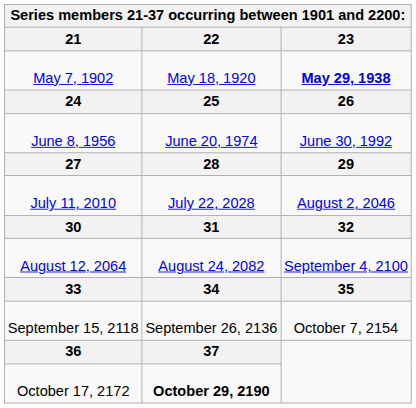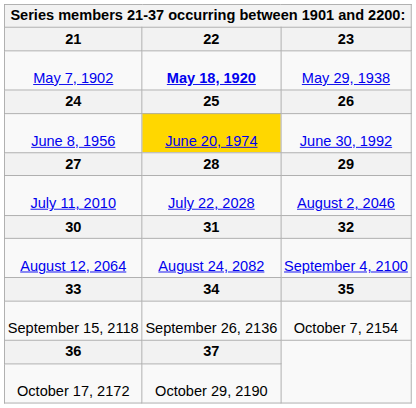(211, 78) normal -> (211, 78) bold
(346, 78) bold -> (346, 78) normal
(211, 141) no background -> (211, 141) gold background
(211, 391) bold -> (211, 391) normal
